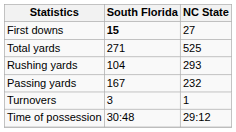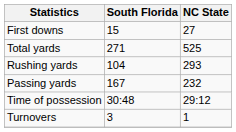(113, 30) bold -> (113, 30) normal
rows swapped: (32, 100) <-> (54, 118)
